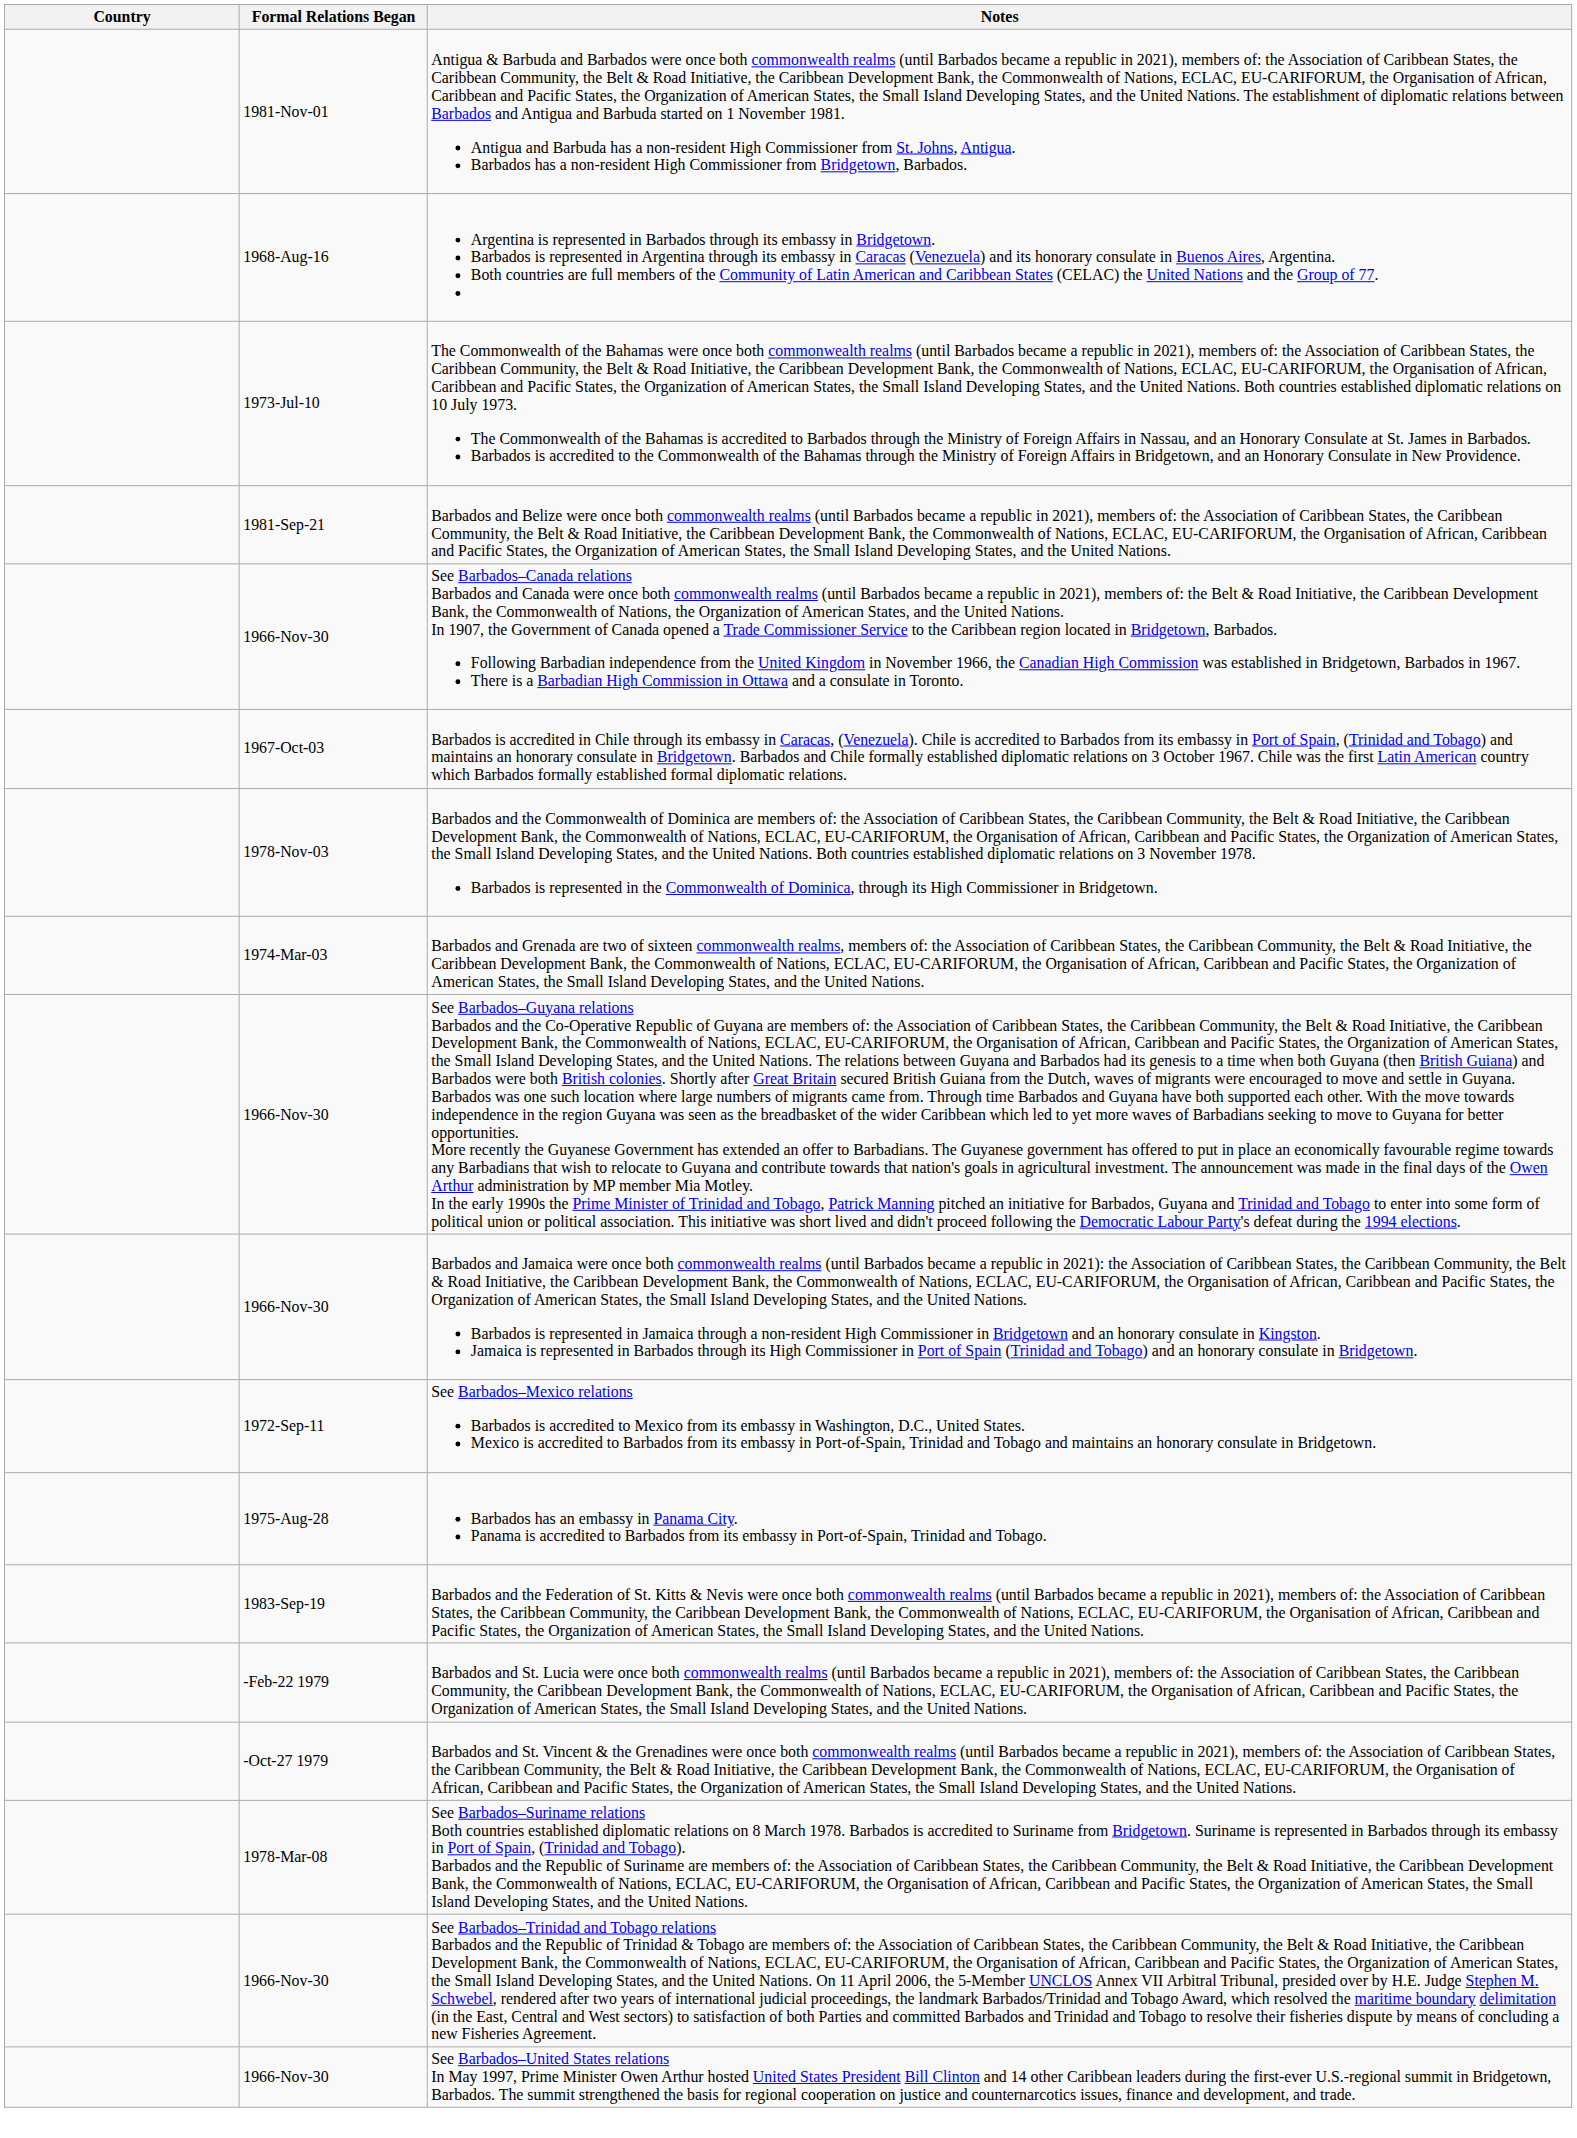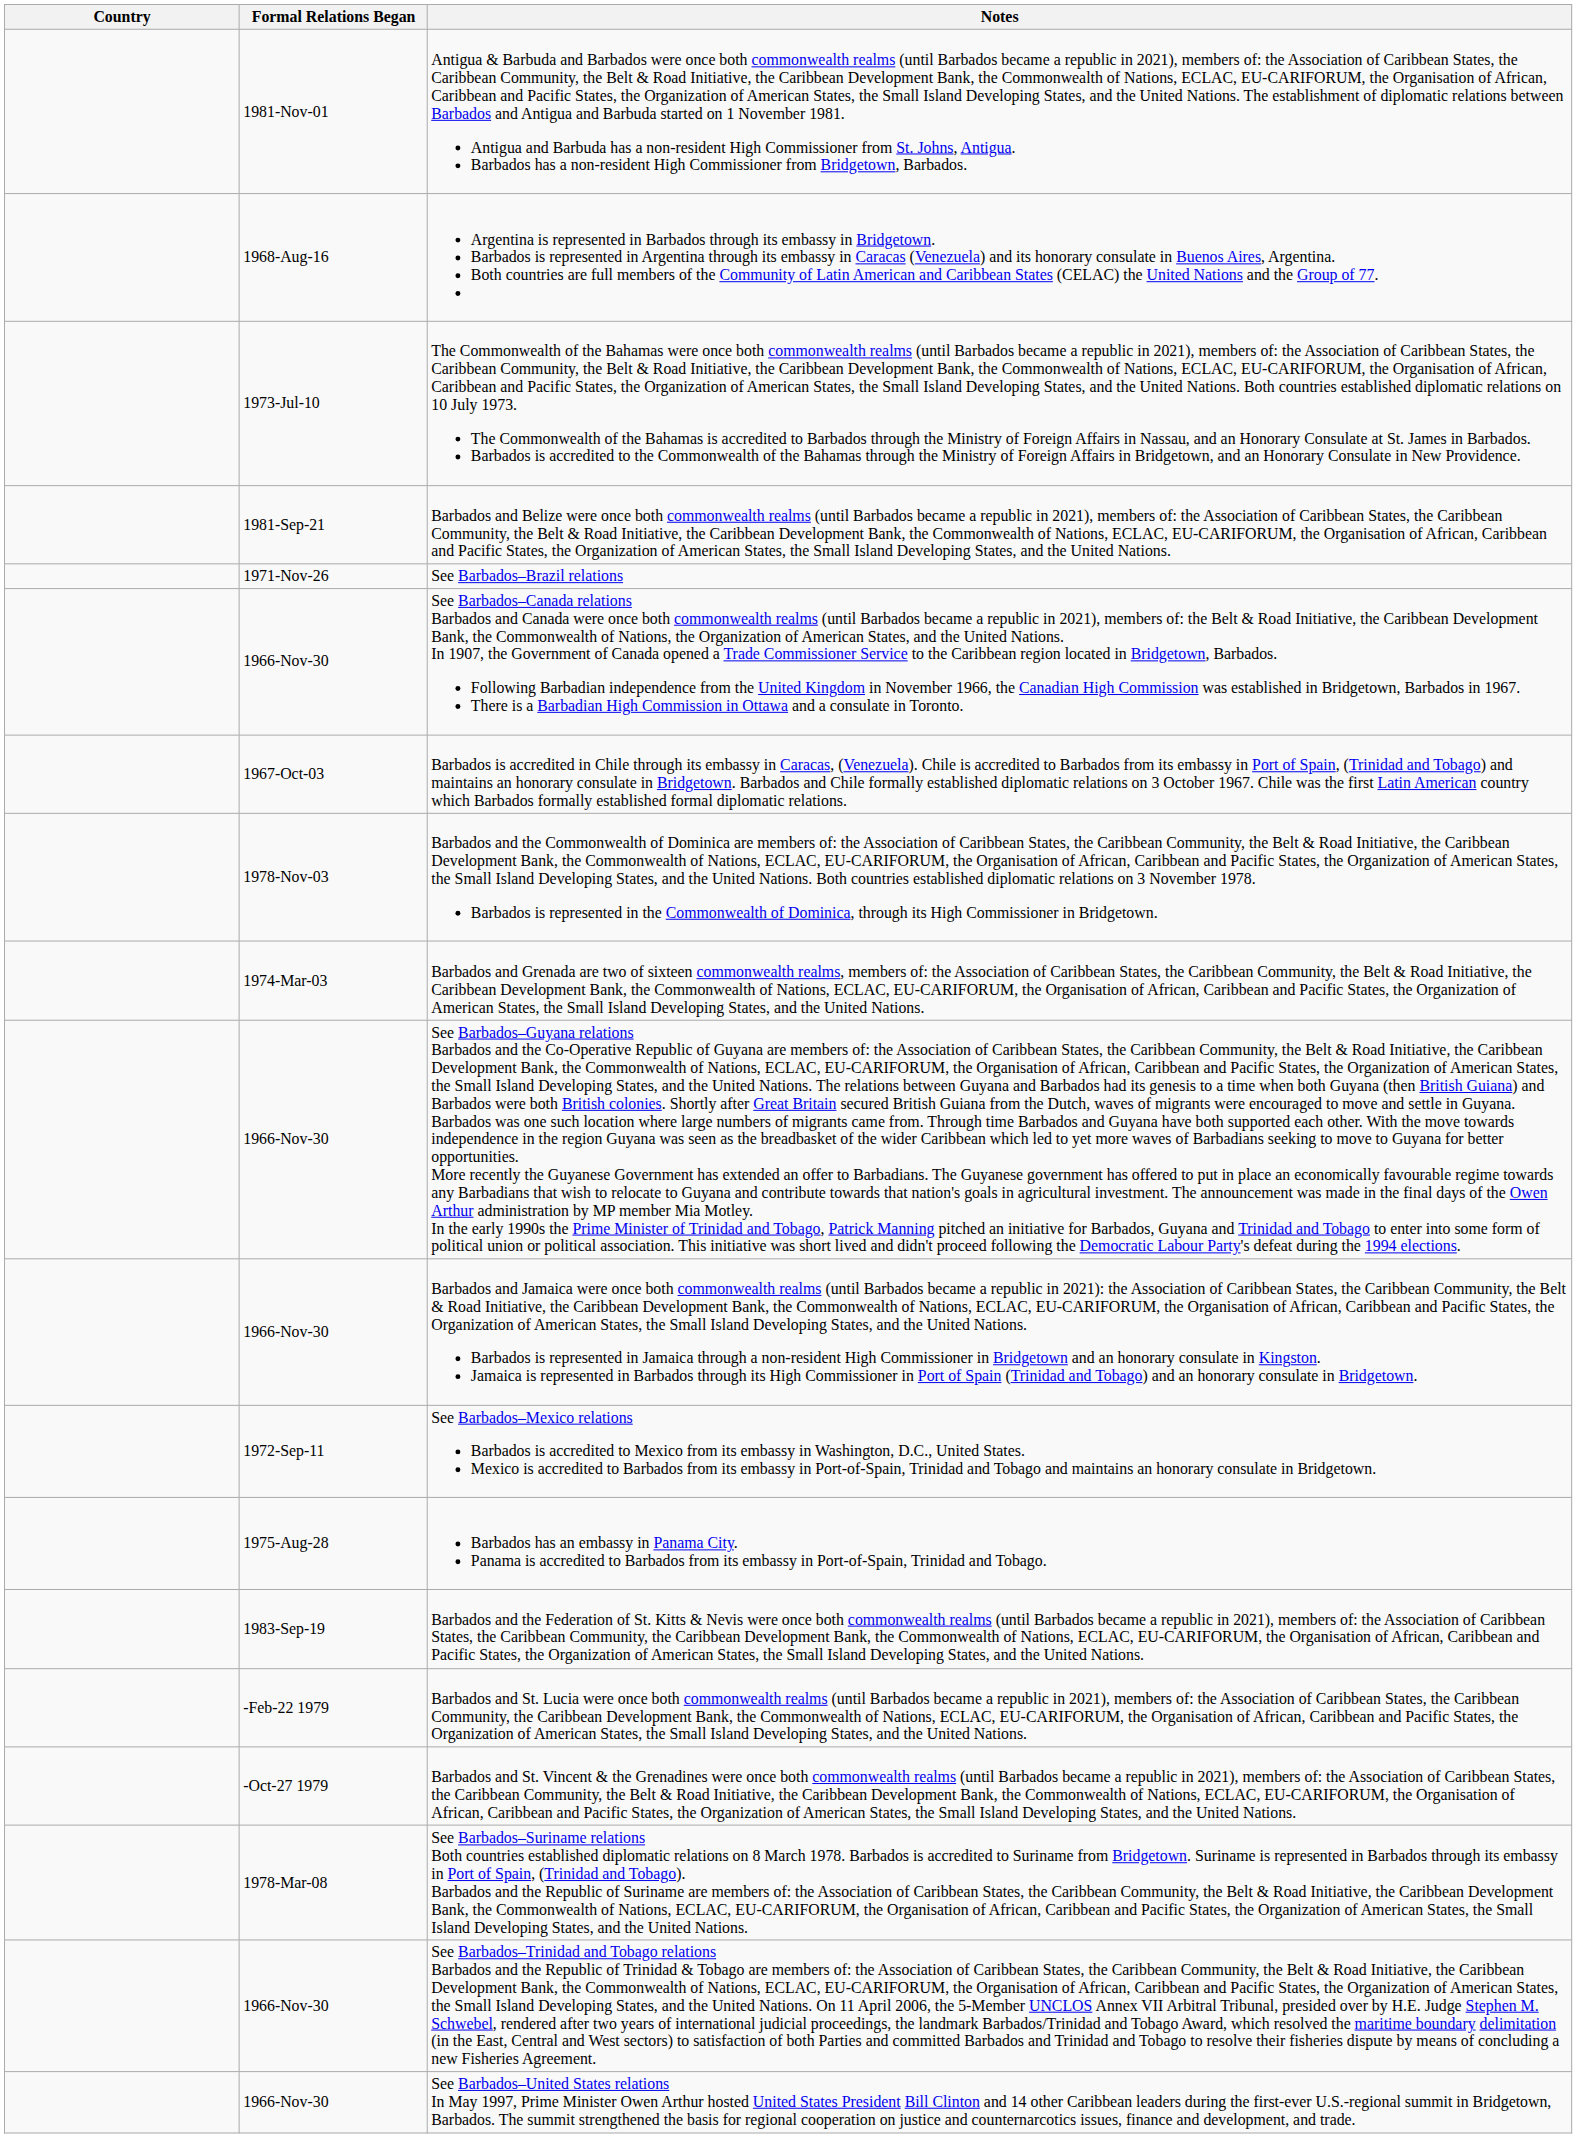+ row: (527, 576)
